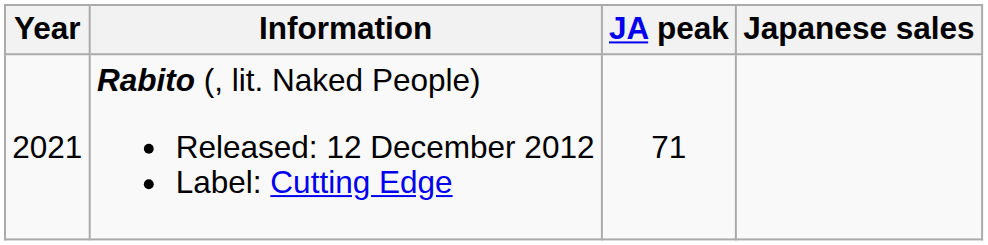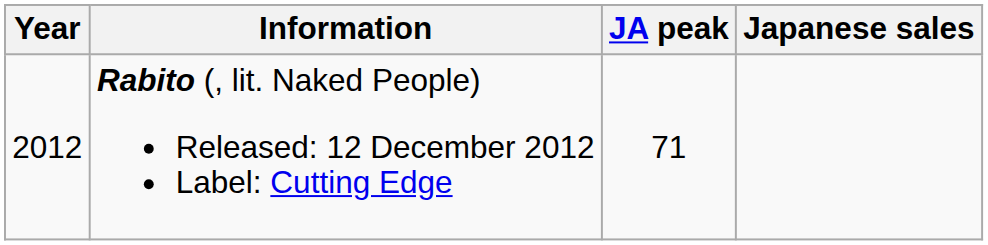(47, 146) 2021 -> (47, 146) 2012
